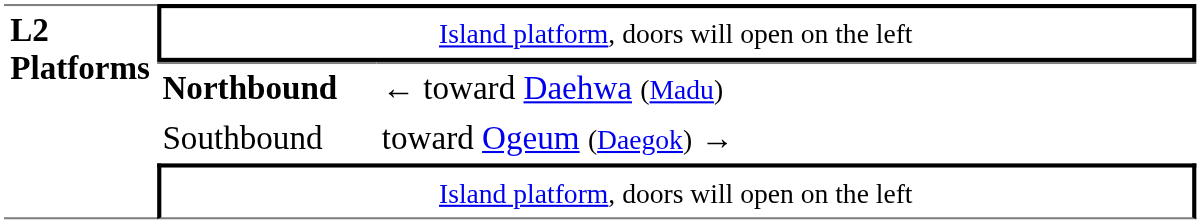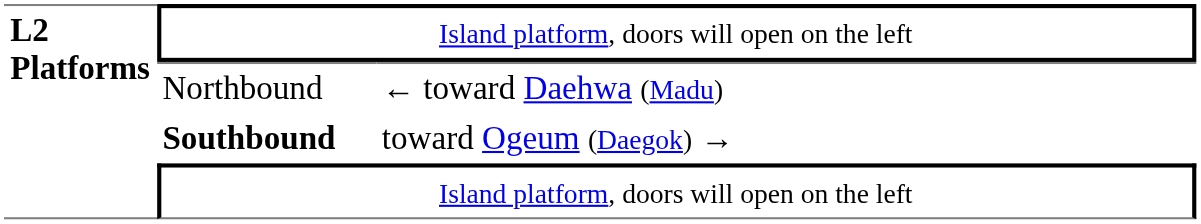(250, 88) bold -> (242, 88) normal
(242, 138) normal -> (249, 138) bold
